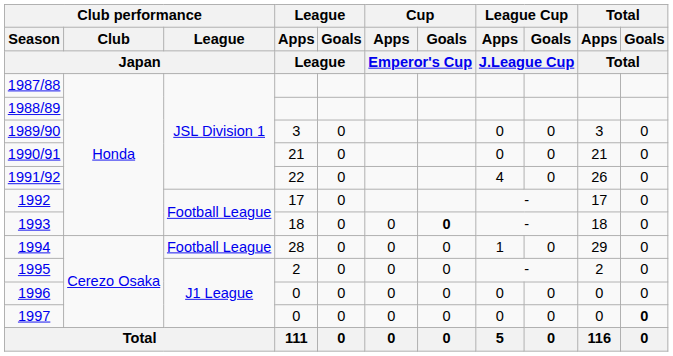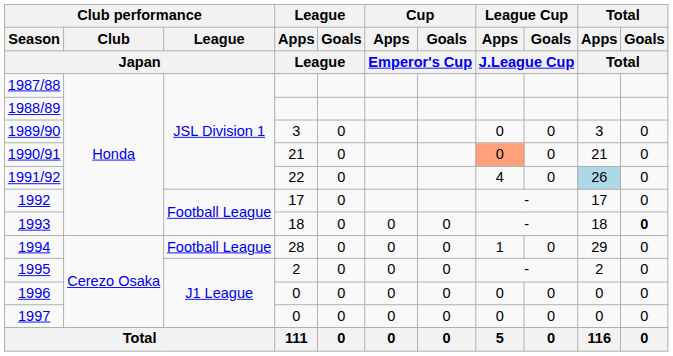(500, 154) no background -> (500, 154) lightsalmon background
(599, 177) no background -> (599, 177) lightblue background
(447, 223) bold -> (447, 223) normal
(644, 223) normal -> (644, 223) bold
(644, 316) bold -> (644, 316) normal
